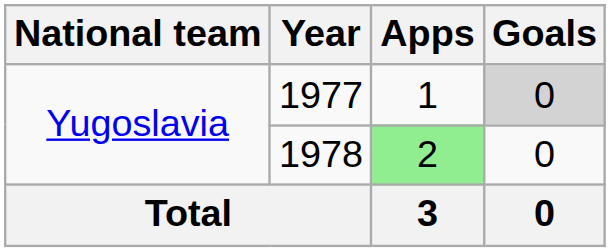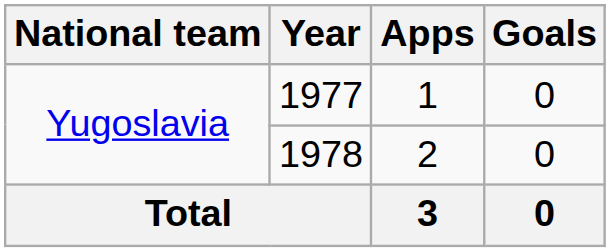(545, 94) lightgrey background -> (545, 94) no background
(428, 154) lightgreen background -> (428, 154) no background
